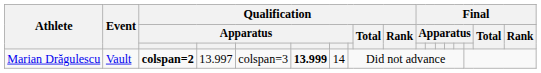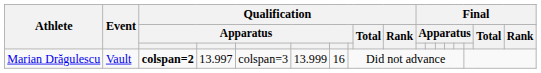(310, 59) bold -> (310, 59) normal
(339, 59) 14 -> (339, 59) 16
